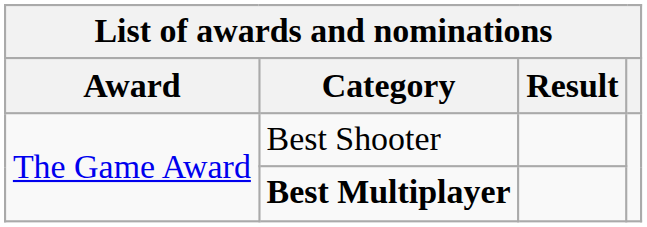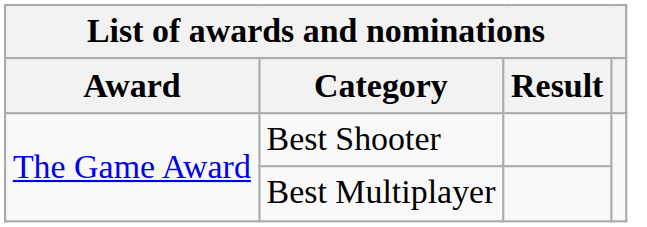(389, 192) bold -> (381, 192) normal
